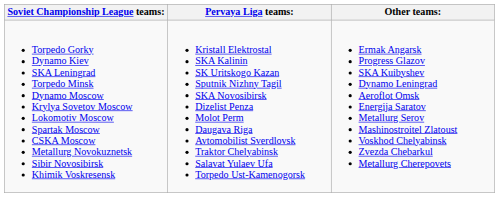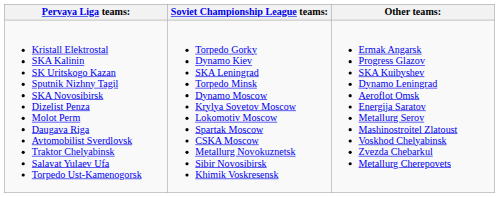columns swapped: (86, 12) <-> (249, 12)
